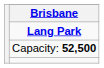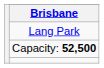(54, 31) bold -> (54, 31) normal
